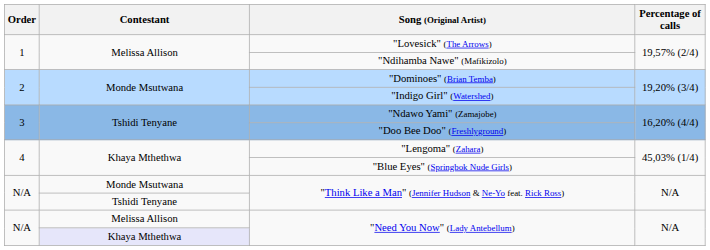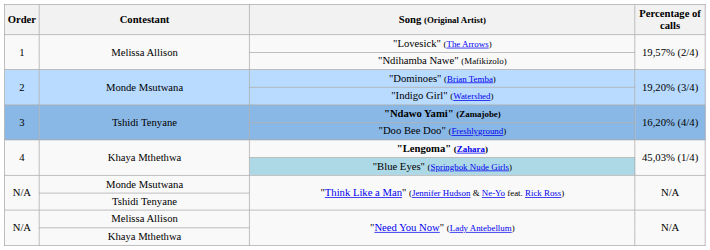(442, 114) normal -> (442, 114) bold
(442, 149) normal -> (442, 149) bold
(442, 166) no background -> (442, 166) lightblue background
(145, 237) lavender background -> (145, 237) no background
